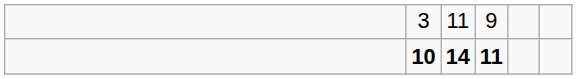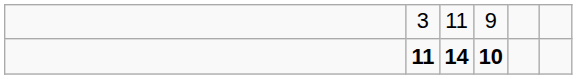(424, 56) 10 -> (423, 56) 11
(491, 56) 11 -> (491, 56) 10
